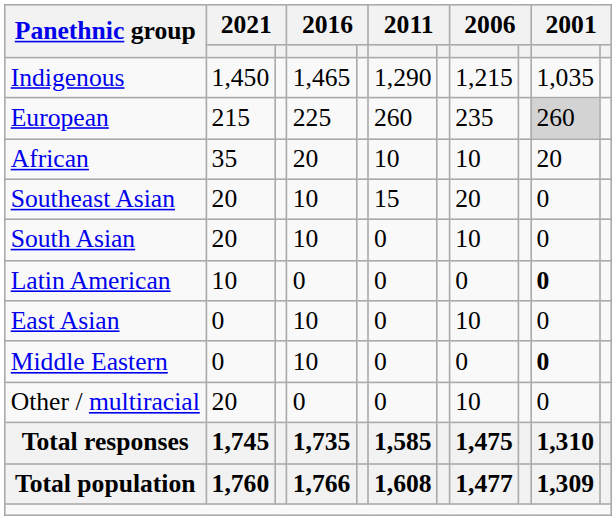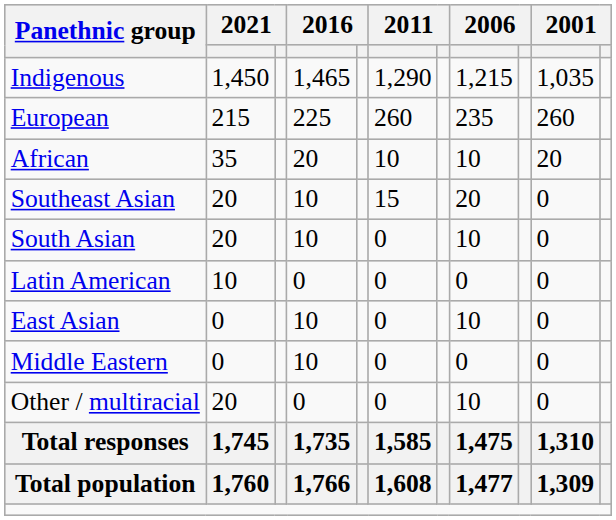(556, 117) lightgrey background -> (556, 117) no background
(543, 280) bold -> (543, 280) normal
(543, 361) bold -> (543, 361) normal
